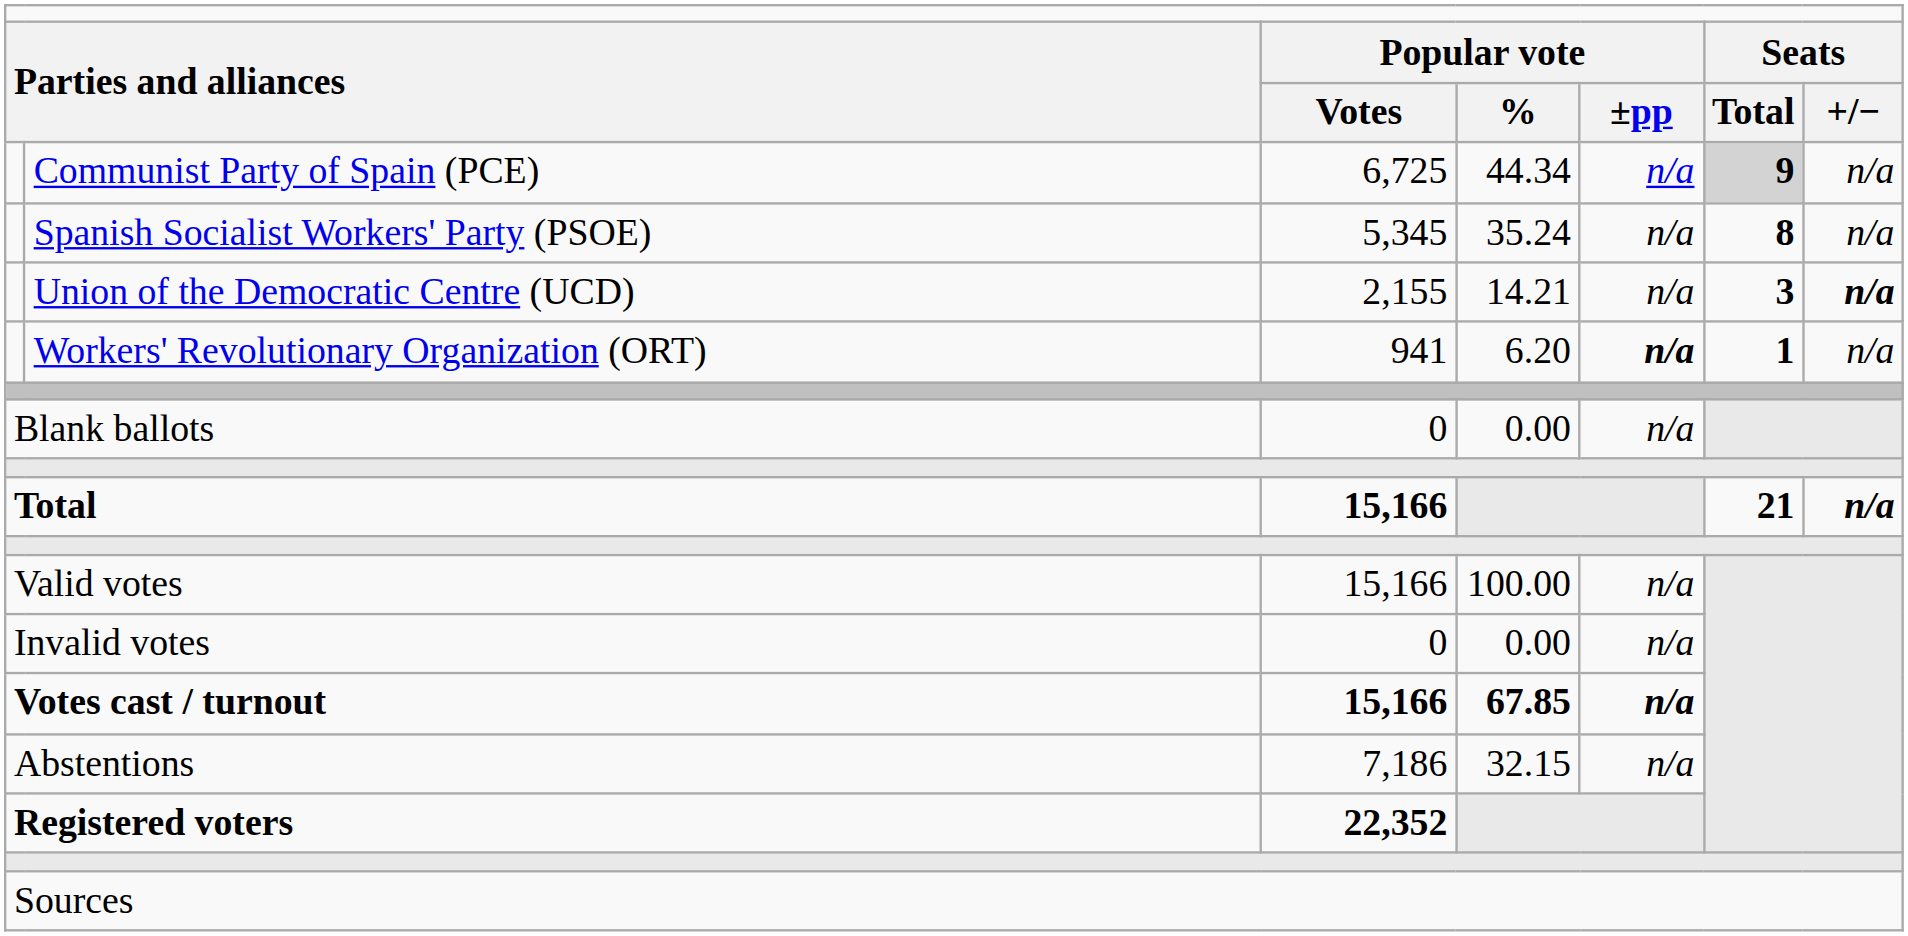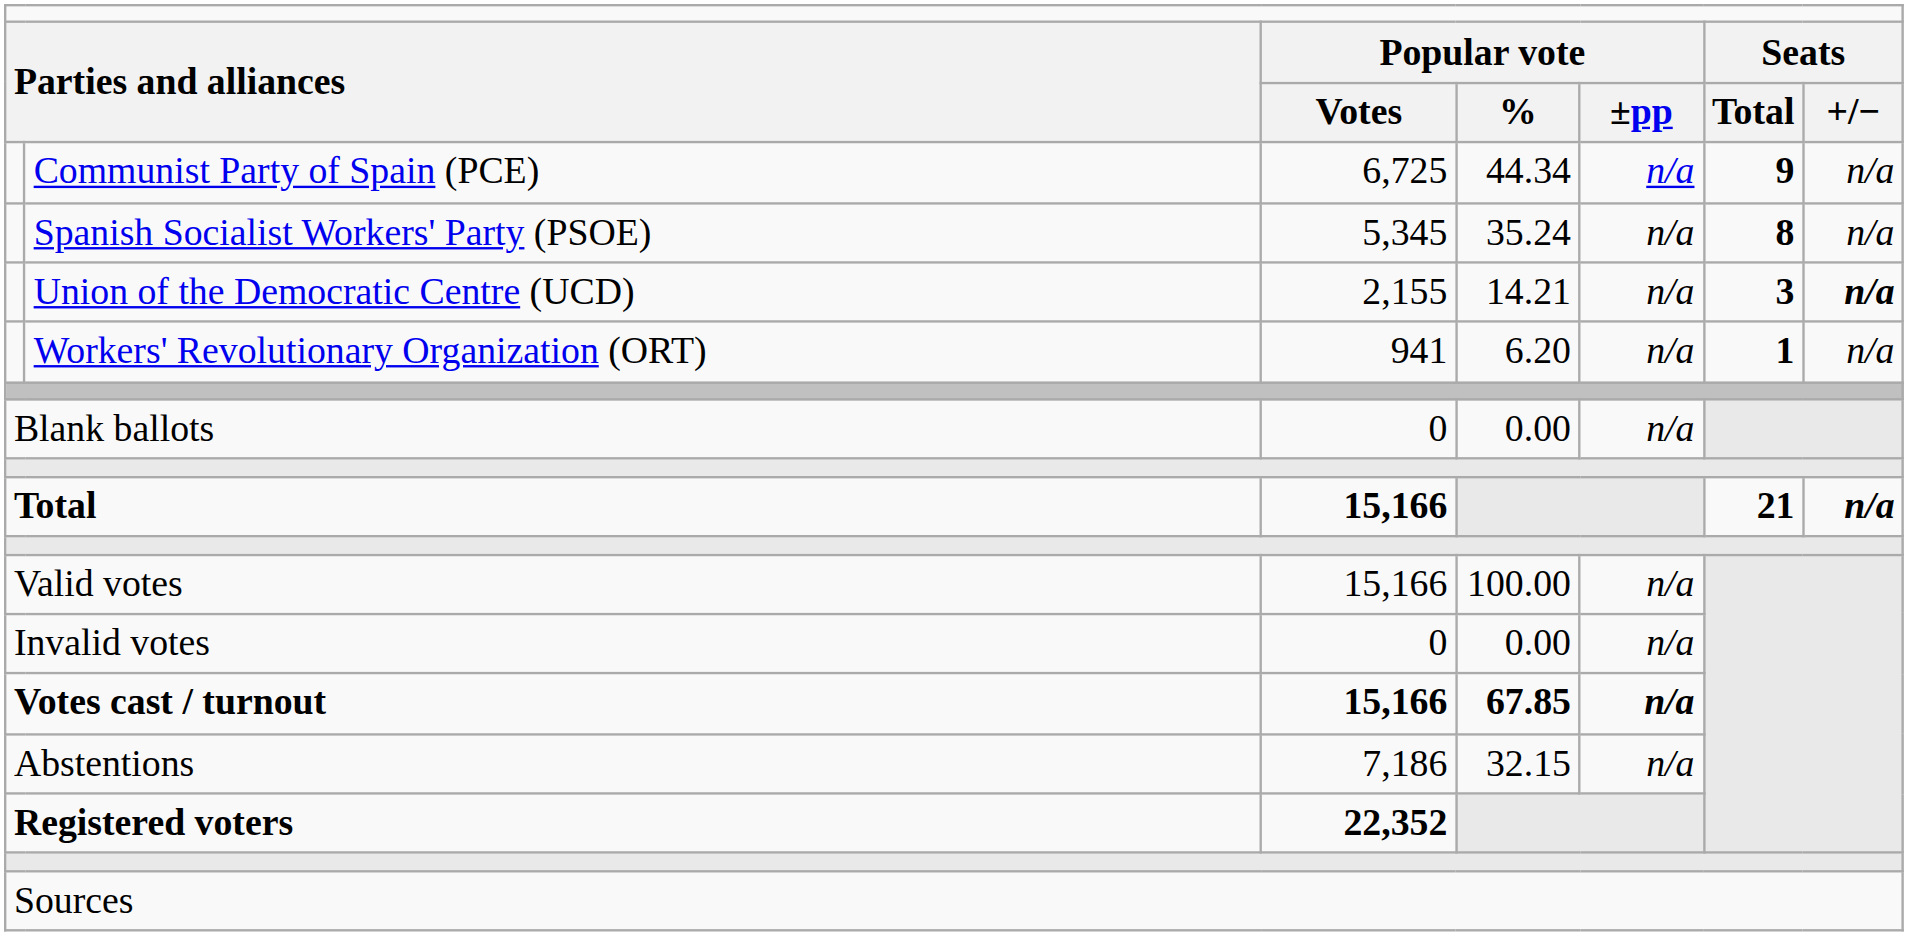(1785, 171) lightgrey background -> (1785, 171) no background
(1669, 351) bold -> (1670, 351) normal
